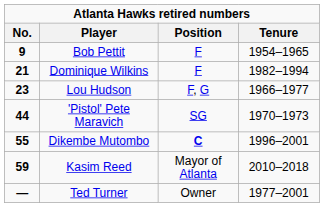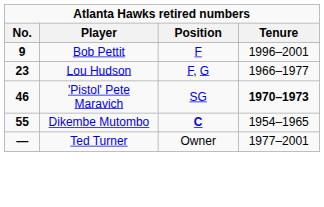(279, 52) 1954–1965 -> (279, 52) 1996–2001
- row: (99, 71)
(22, 115) 44 -> (22, 96) 46
(279, 115) normal -> (279, 96) bold
(279, 141) 1996–2001 -> (279, 122) 1954–1965
- row: (99, 167)
